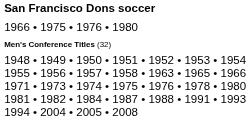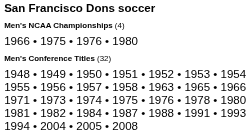+ row: (64, 25)
